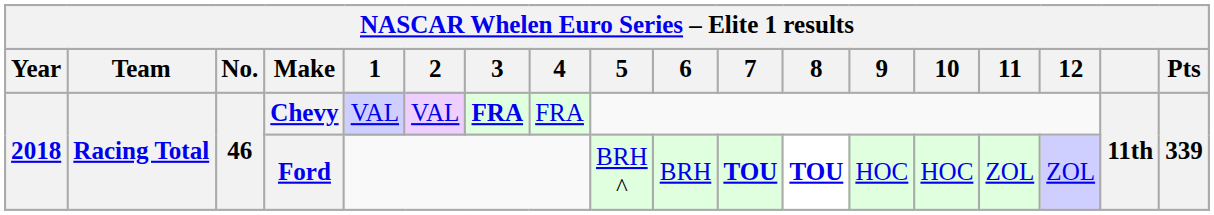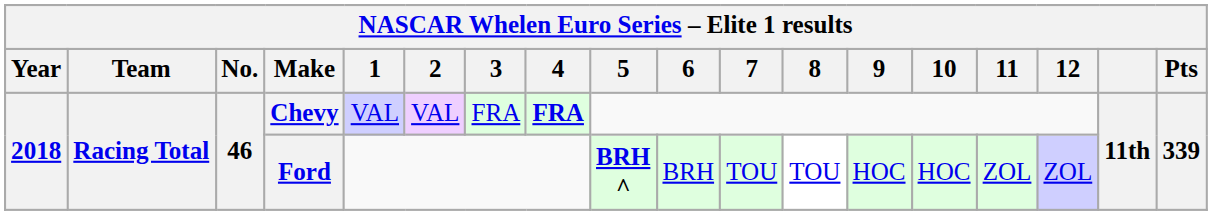(497, 113) bold -> (496, 113) normal
(560, 113) normal -> (558, 113) bold
(622, 172) normal -> (623, 172) bold
(750, 172) bold -> (752, 172) normal
(816, 172) bold -> (815, 172) normal
